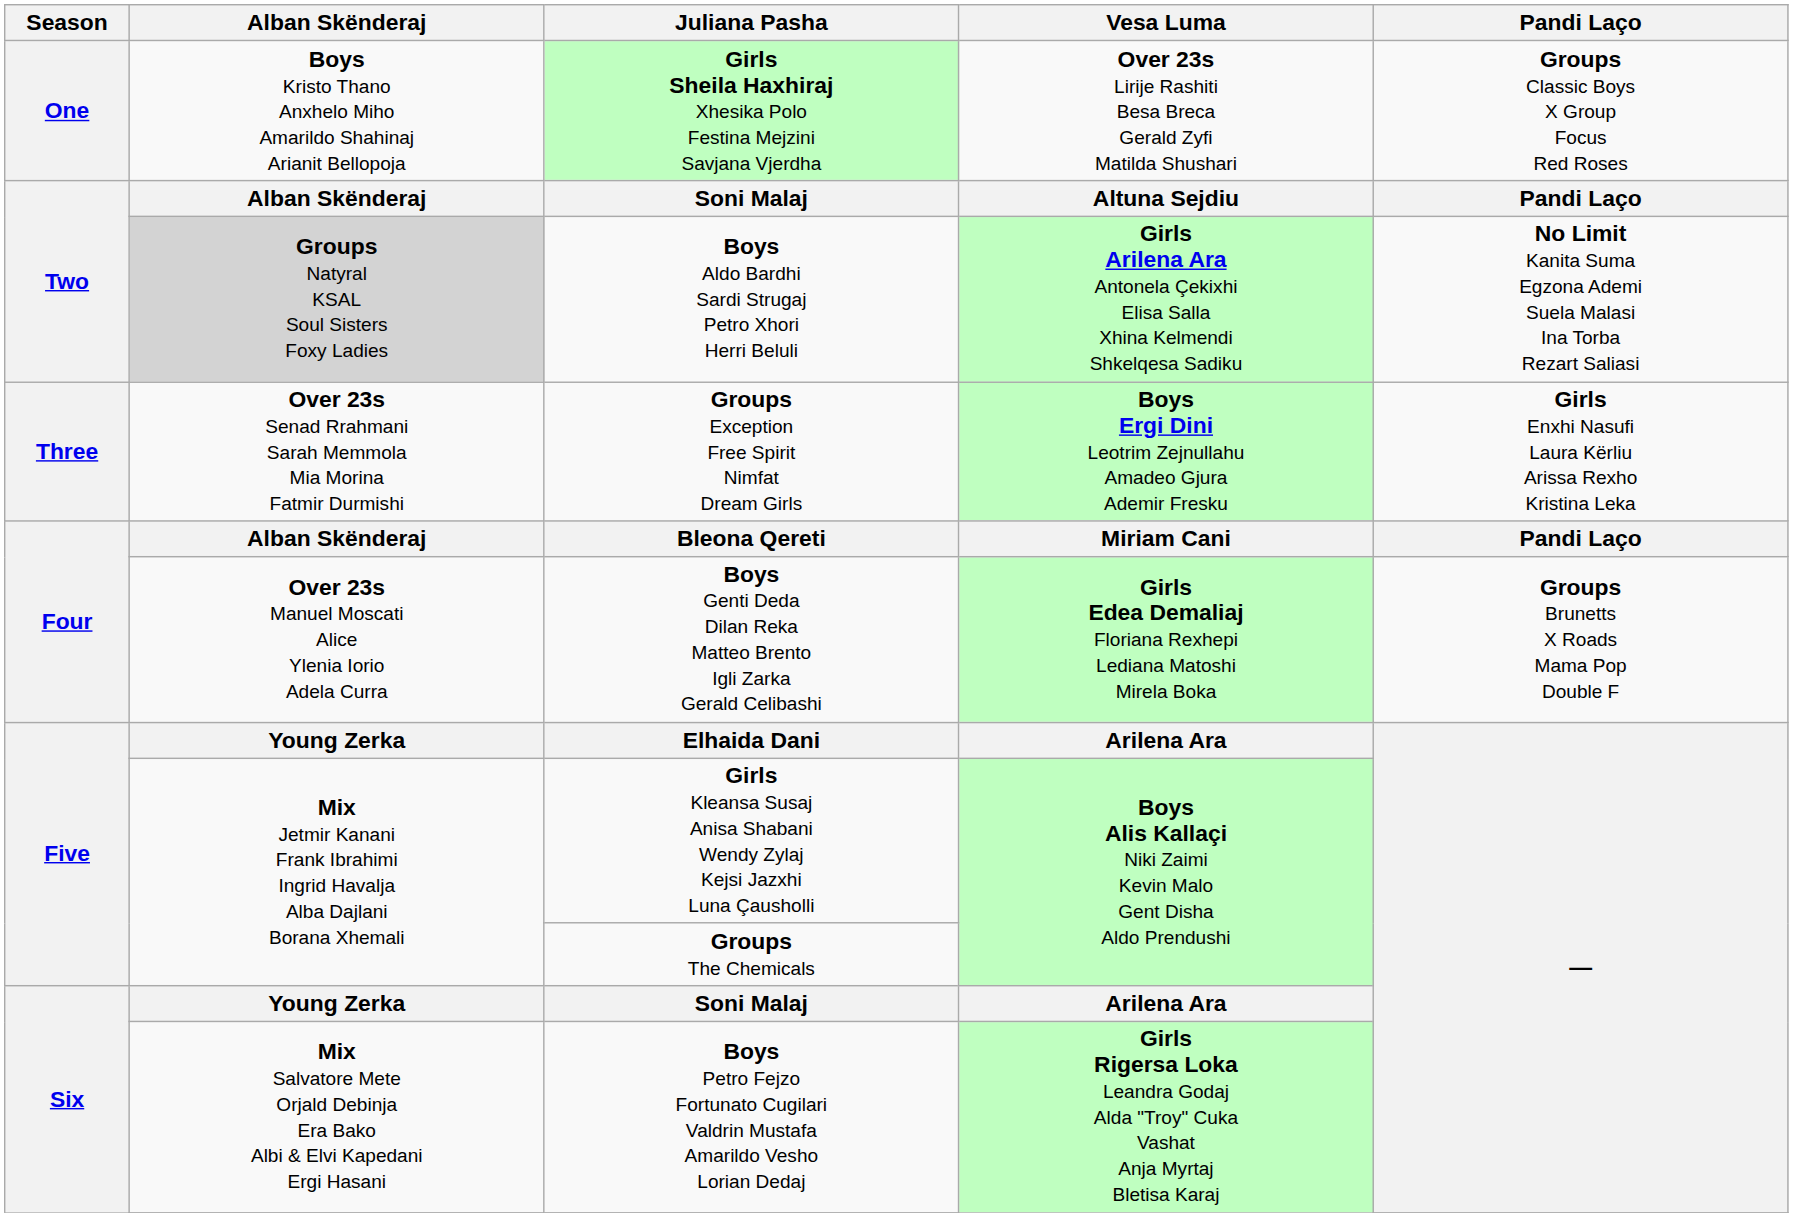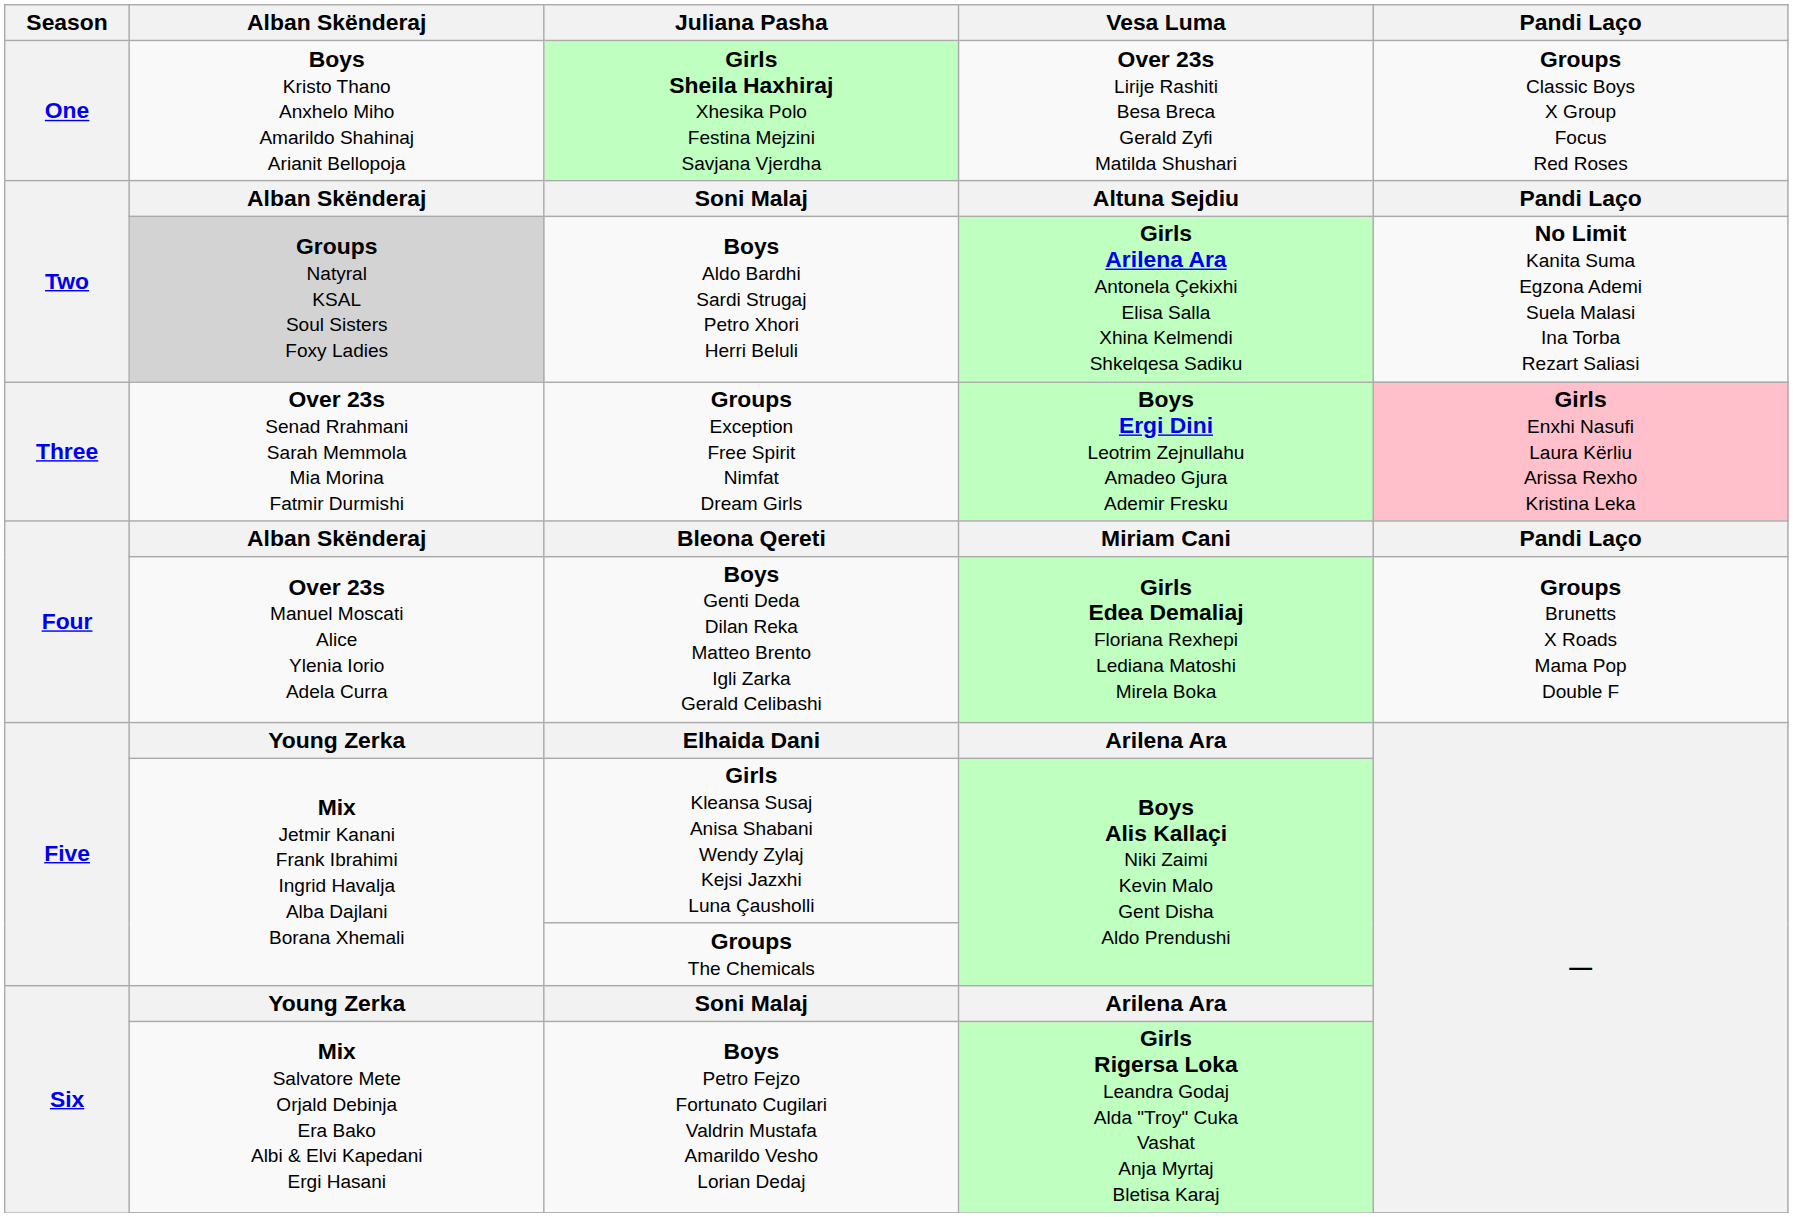(1581, 450) no background -> (1581, 450) pink background
